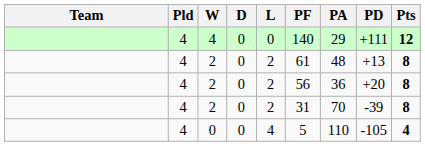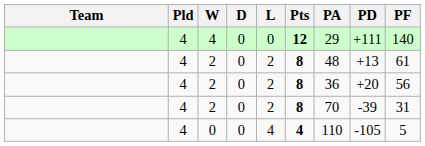columns swapped: (303, 15) <-> (406, 15)
